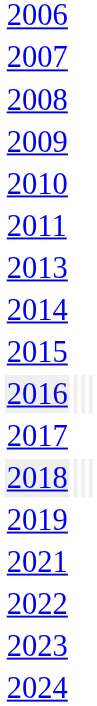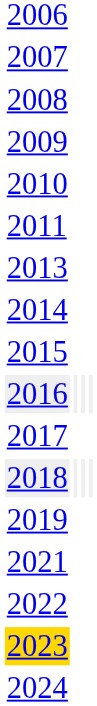(37, 645) no background -> (37, 645) gold background
